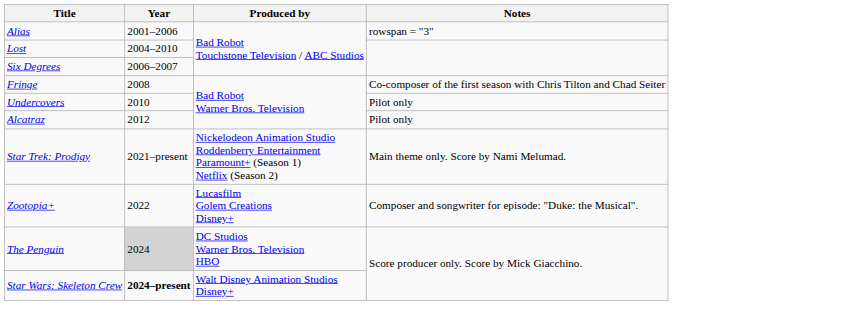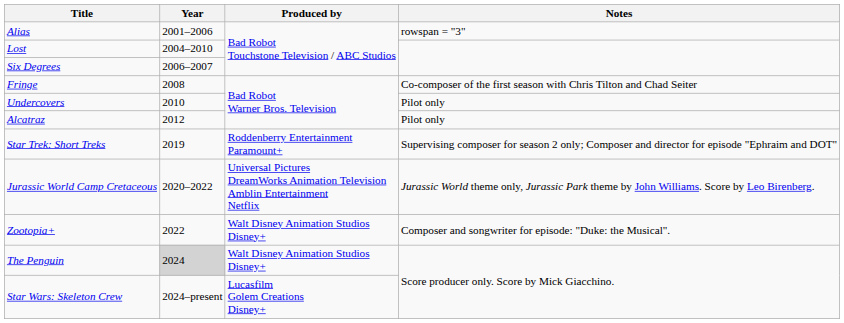+ row: (56, 144)
+ row: (82, 186)
- row: (49, 156)
(234, 205) Lucasfilm Golem Creations Disney+ -> (299, 229) Walt Disney Animation Studios Disney+
(250, 248) DC Studios Warner Bros. Television HBO -> (299, 260) Walt Disney Animation Studios Disney+
(159, 285) bold -> (192, 296) normal
(267, 285) Walt Disney Animation Studios Disney+ -> (266, 296) Lucasfilm Golem Creations Disney+
